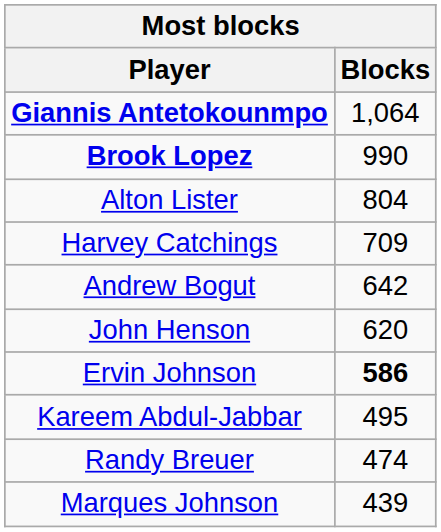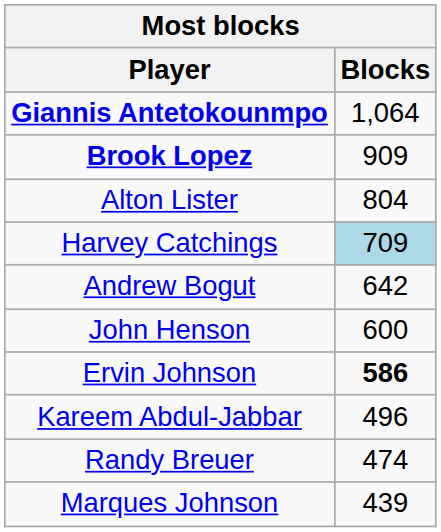(385, 156) 990 -> (385, 156) 909
(385, 243) no background -> (385, 243) lightblue background
(385, 329) 620 -> (385, 329) 600
(385, 416) 495 -> (385, 416) 496
